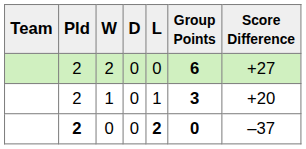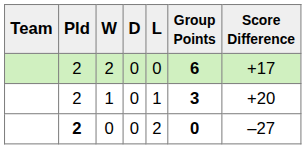(261, 68) +27 -> (261, 68) +17
(157, 128) bold -> (157, 128) normal
(261, 128) –37 -> (261, 128) –27
